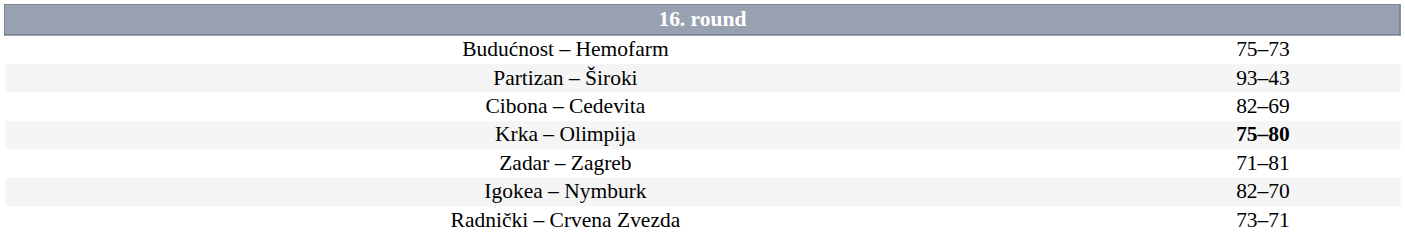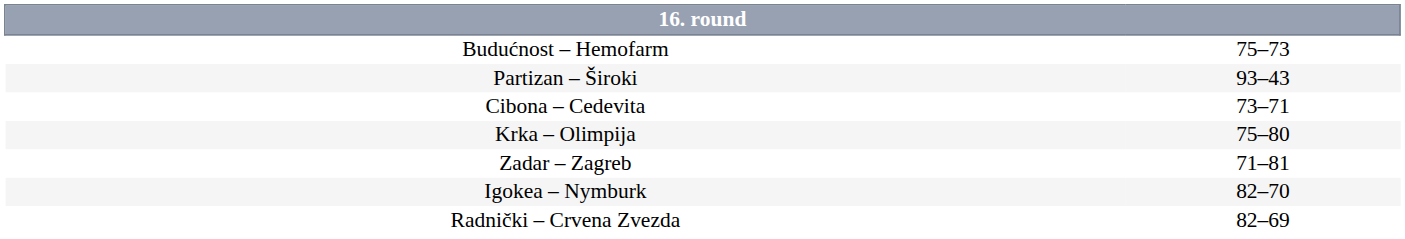(1263, 106) 82–69 -> (1263, 106) 73–71
(1263, 134) bold -> (1263, 134) normal
(1263, 220) 73–71 -> (1263, 220) 82–69
